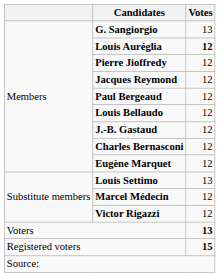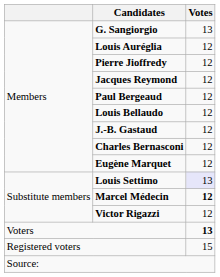(207, 46) bold -> (207, 46) normal
(207, 180) no background -> (207, 180) lavender background
(207, 197) normal -> (207, 197) bold
(207, 247) bold -> (207, 247) normal
